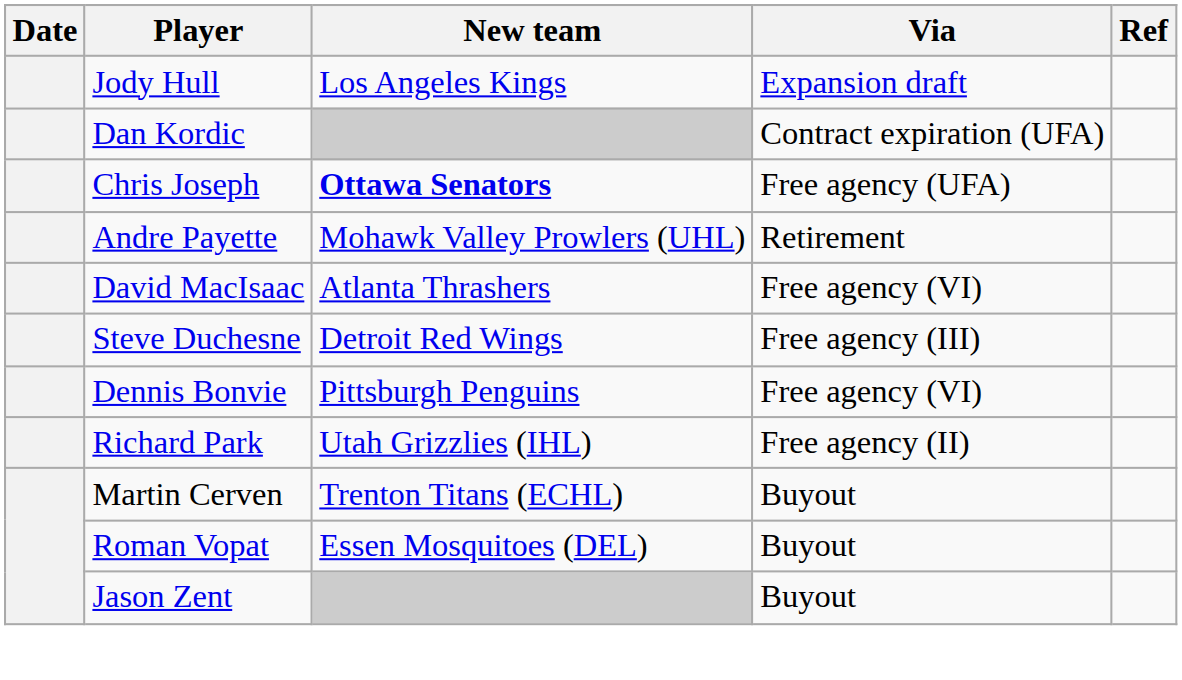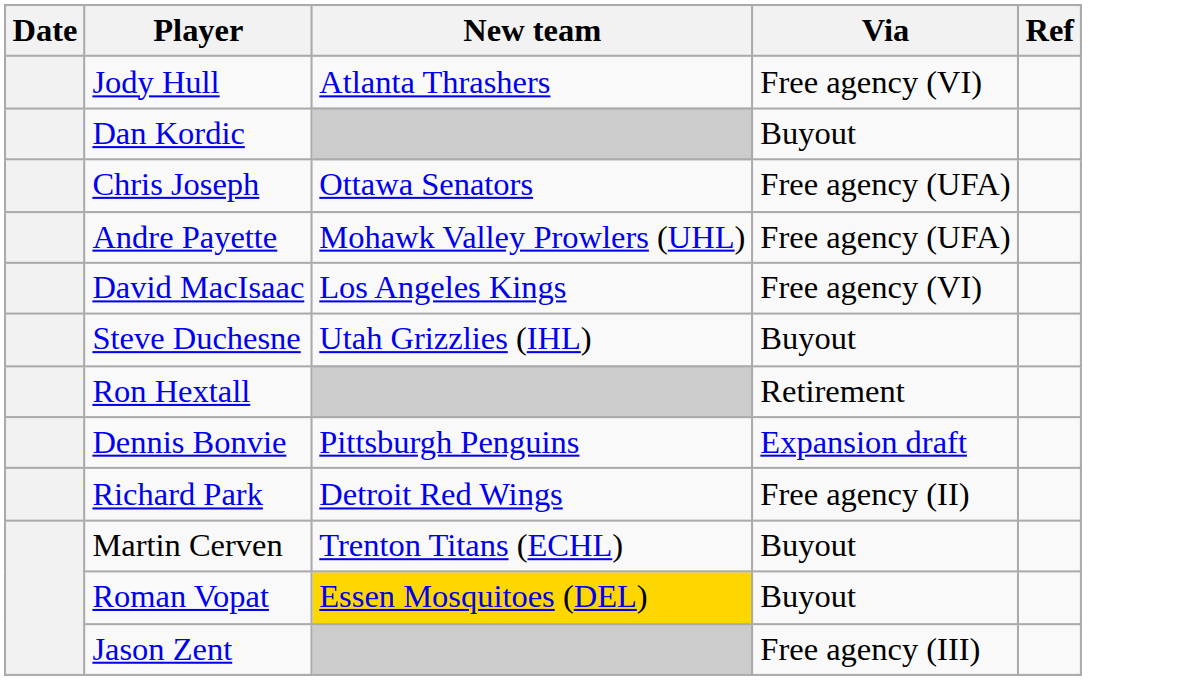(443, 81) Los Angeles Kings -> (435, 81) Atlanta Thrashers
(864, 81) Expansion draft -> (871, 81) Free agency (VI)
(932, 133) Contract expiration (UFA) -> (808, 133) Buyout
(435, 184) bold -> (426, 184) normal
(833, 236) Retirement -> (885, 236) Free agency (UFA)
(435, 287) Atlanta Thrashers -> (443, 287) Los Angeles Kings
(441, 339) Detroit Red Wings -> (455, 339) Utah Grizzlies (IHL)
(870, 339) Free agency (III) -> (808, 339) Buyout
+ row: (171, 390)
(871, 390) Free agency (VI) -> (864, 442) Expansion draft
(455, 442) Utah Grizzlies (IHL) -> (441, 493) Detroit Red Wings
(483, 545) no background -> (483, 596) gold background
(808, 596) Buyout -> (870, 648) Free agency (III)
